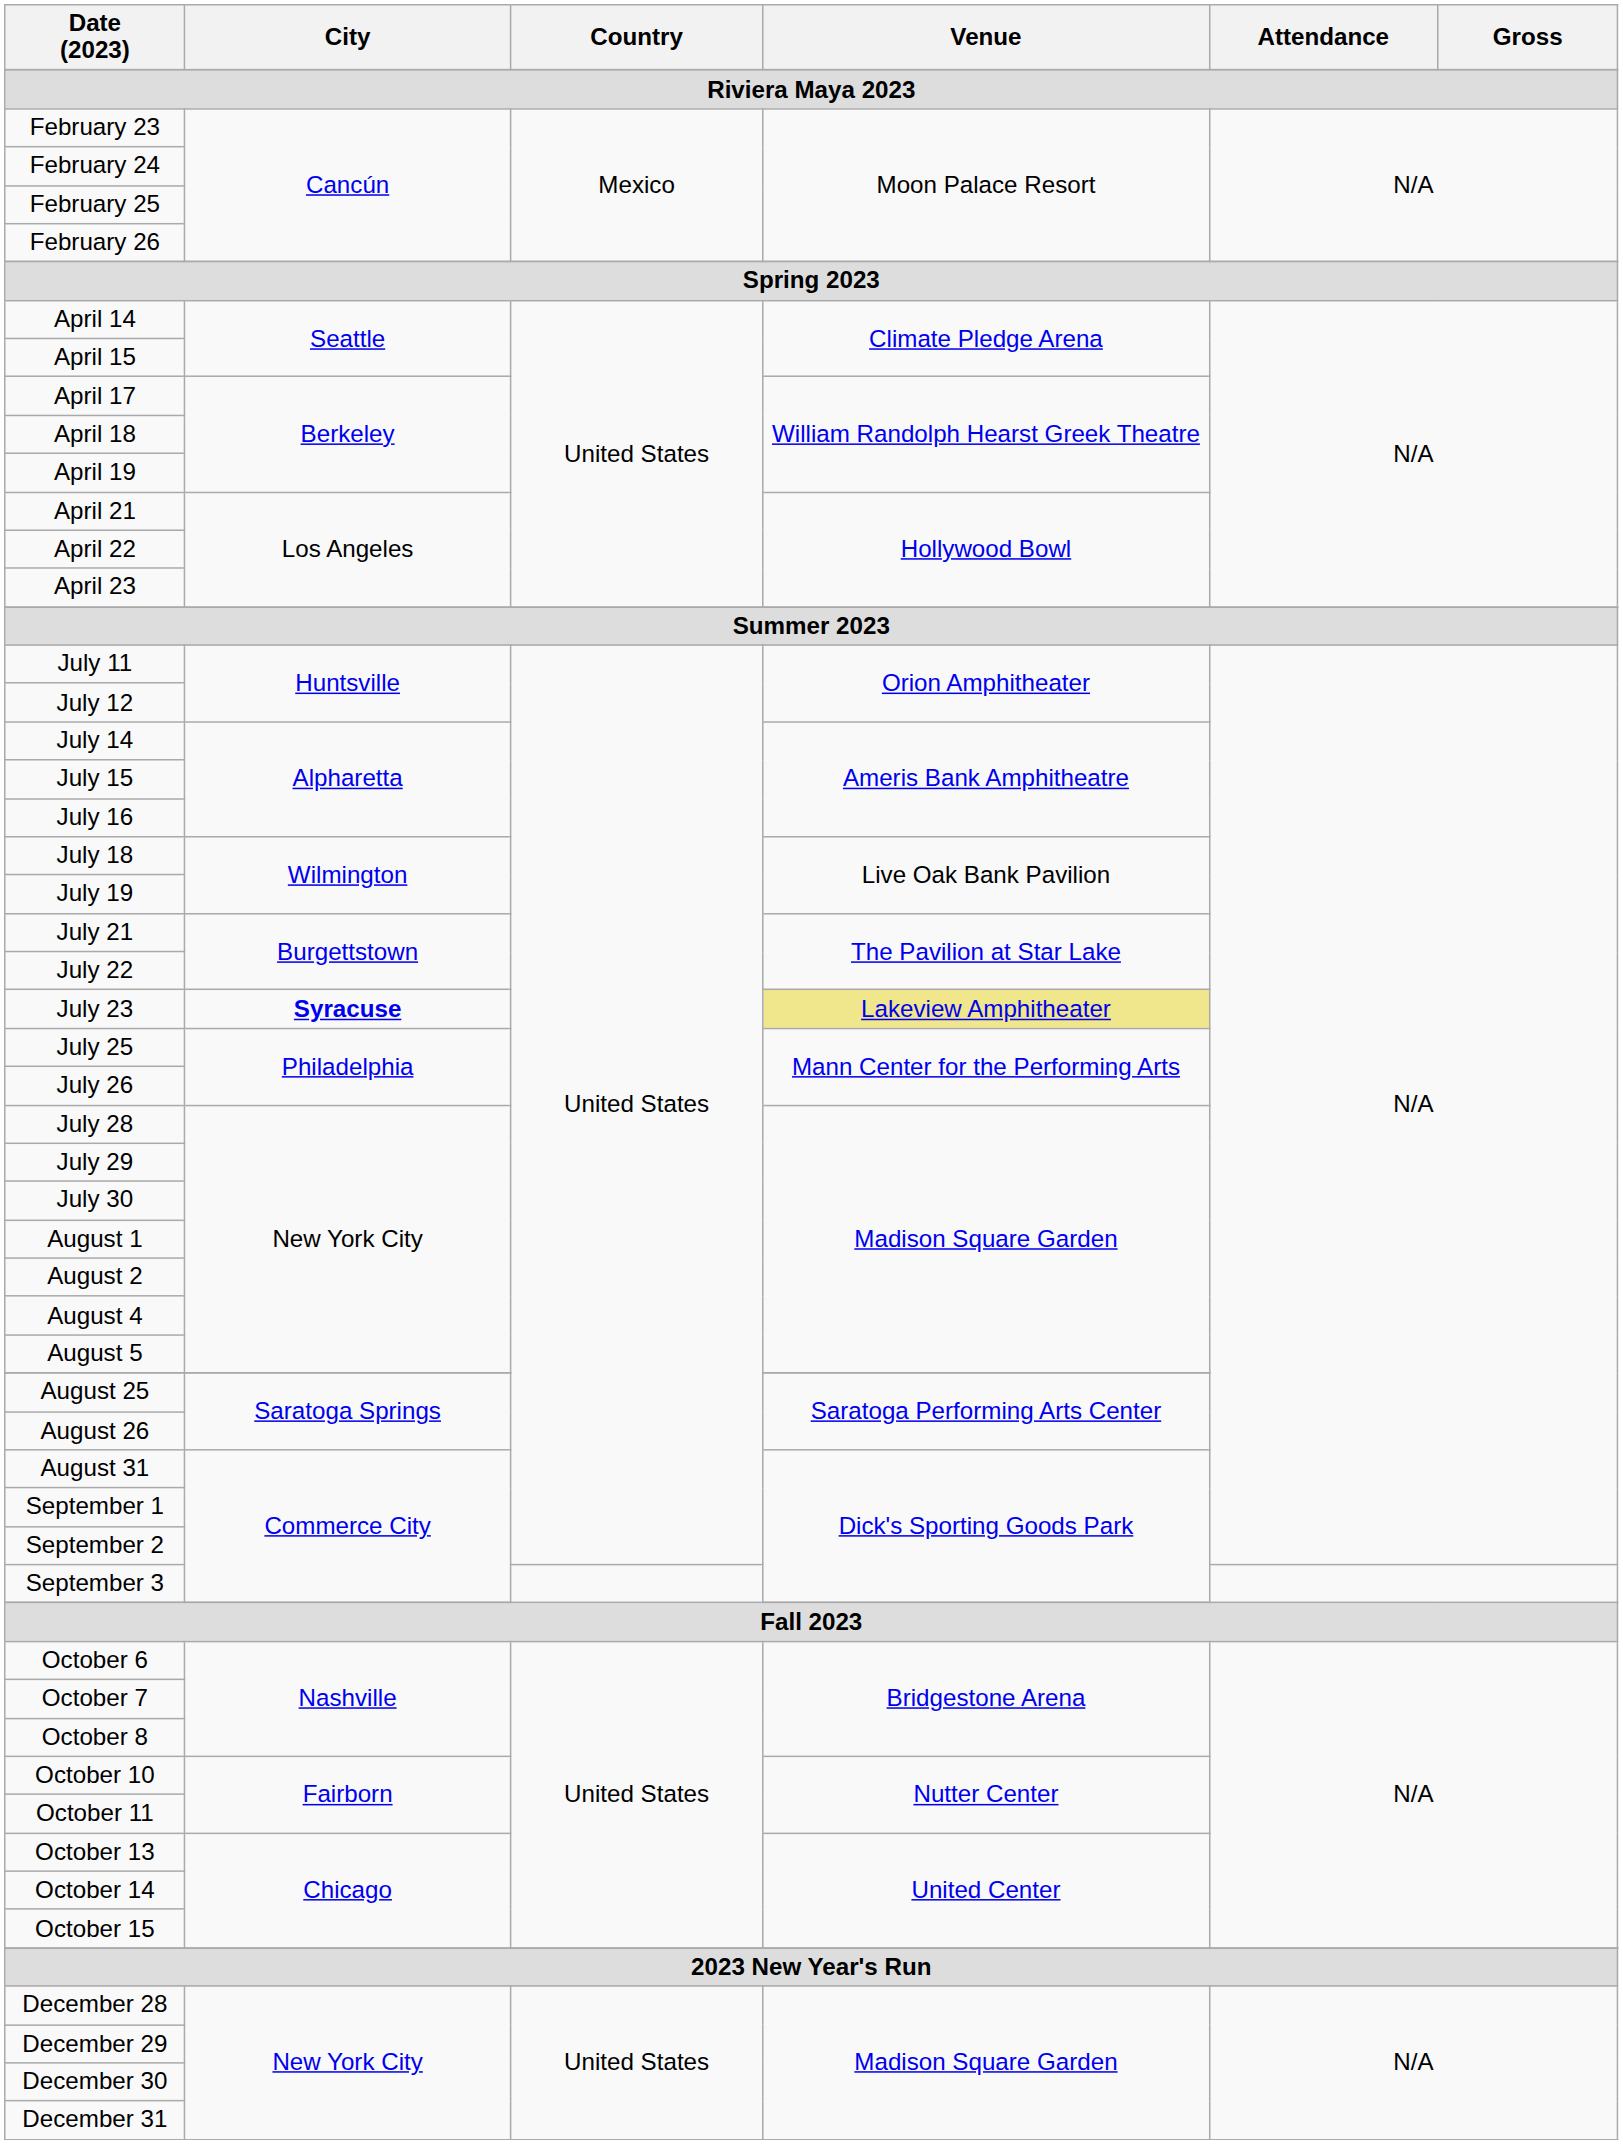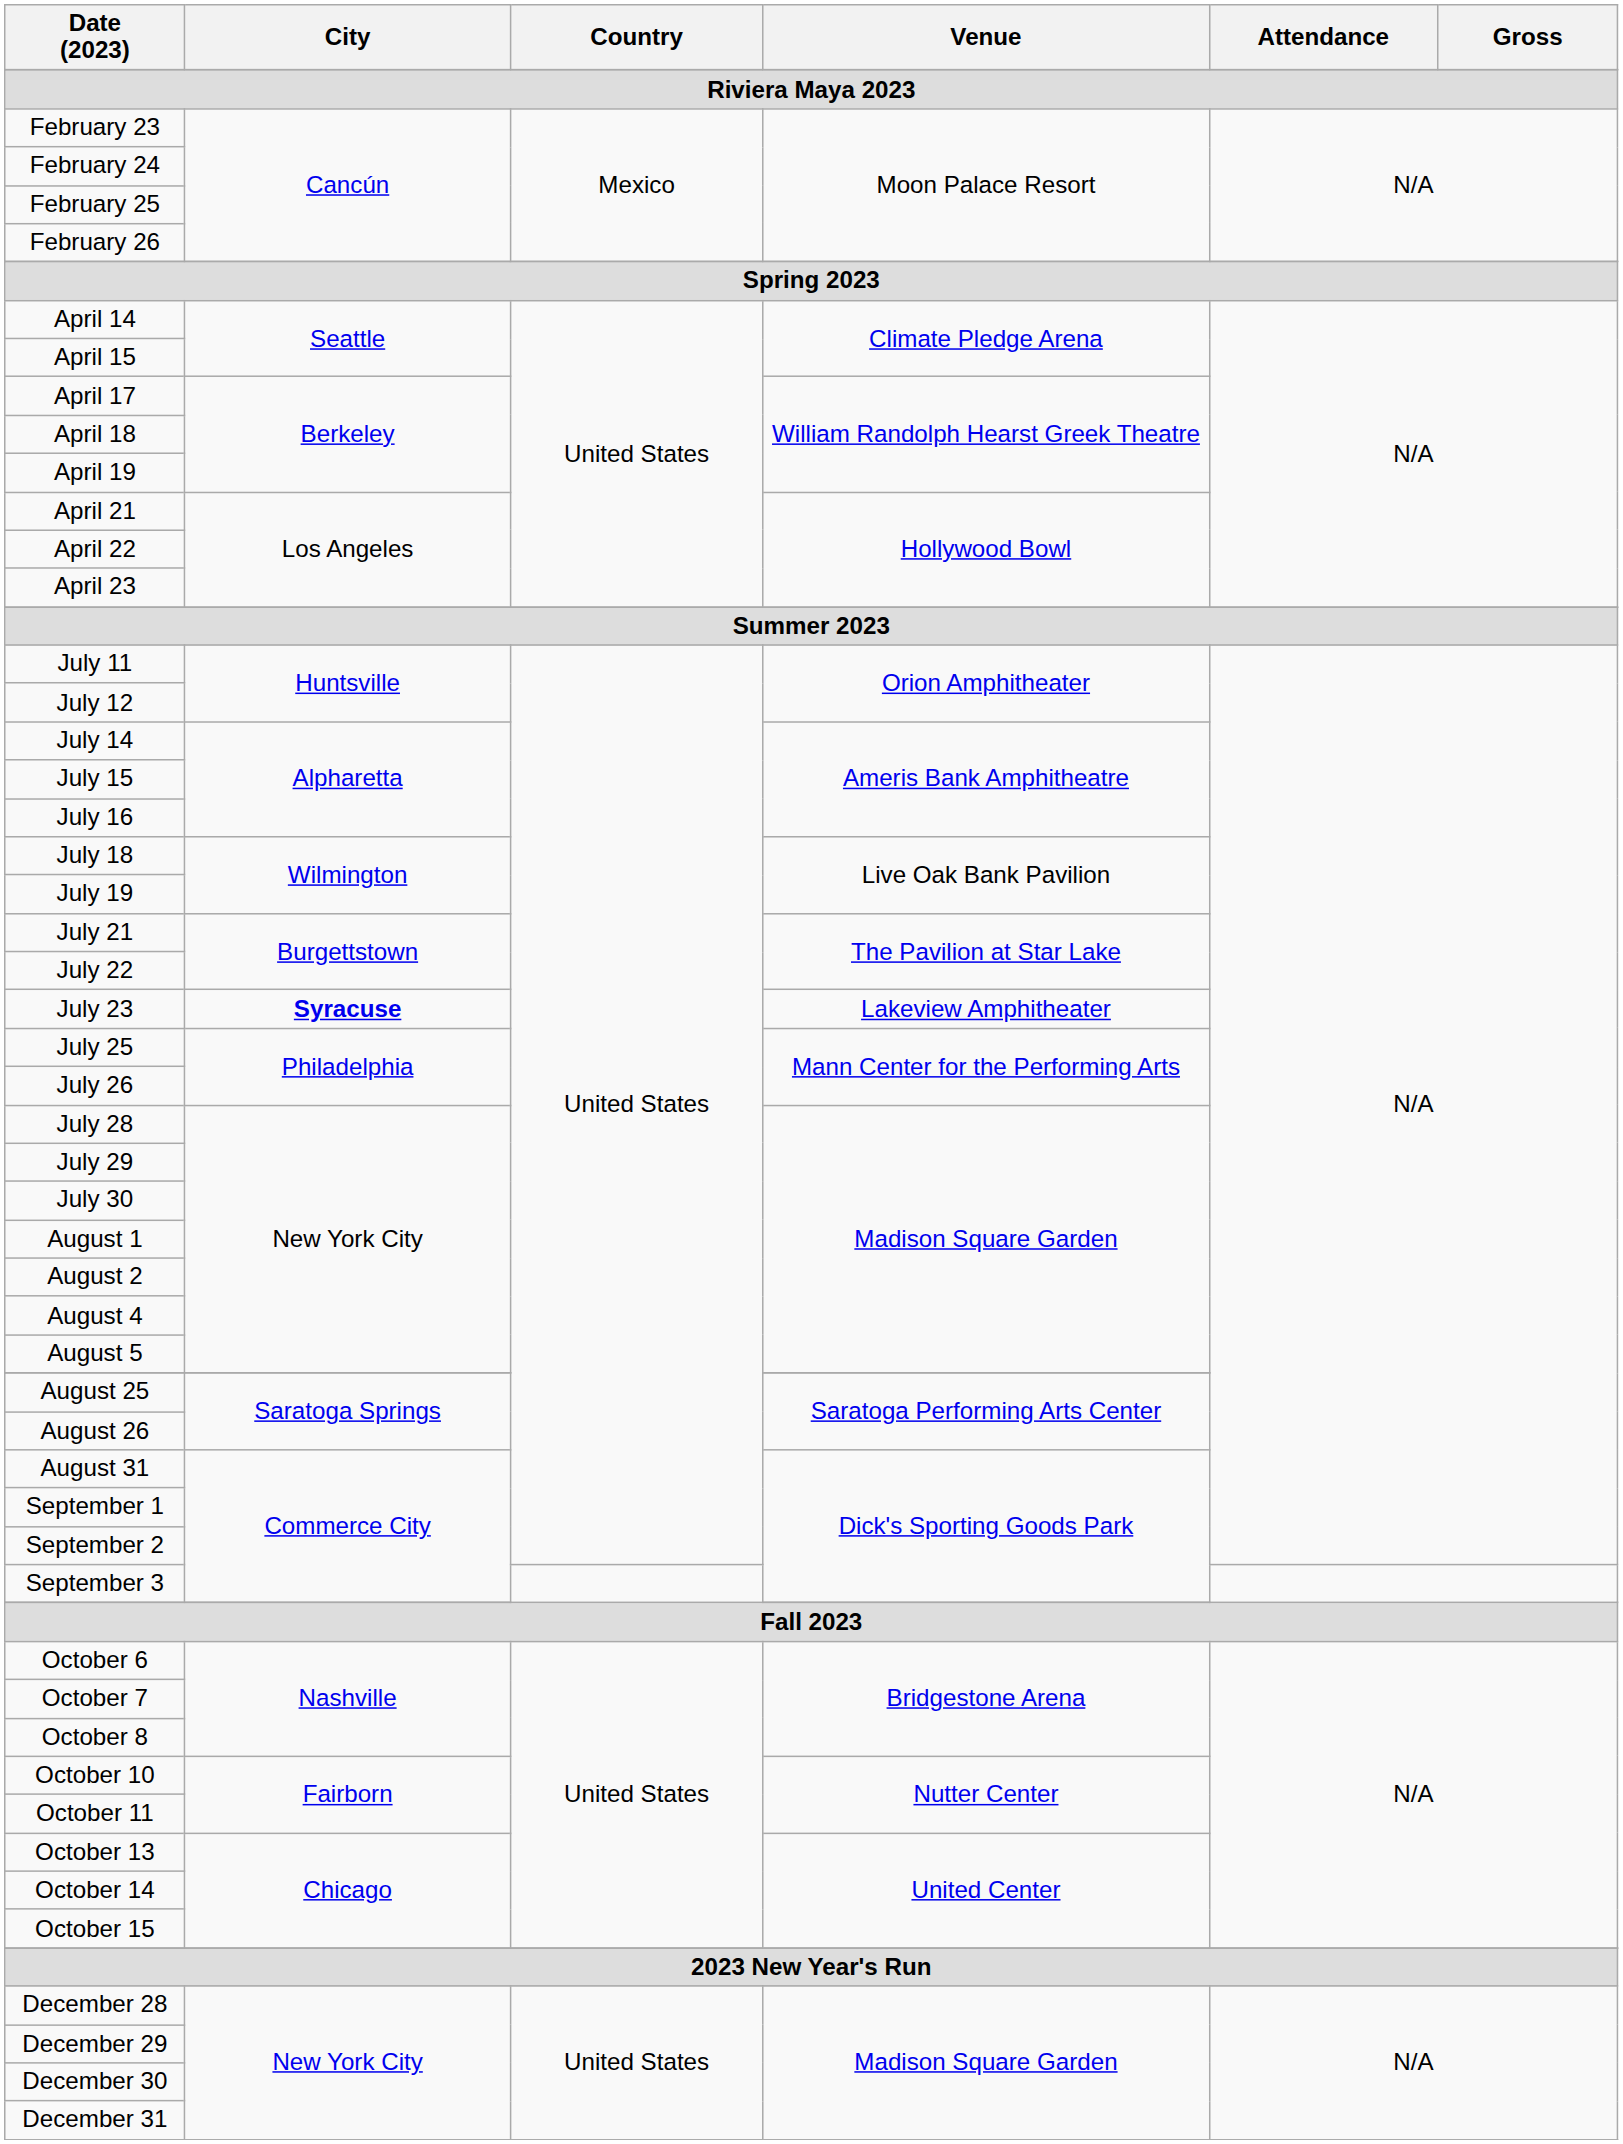(986, 1008) khaki background -> (986, 1008) no background
